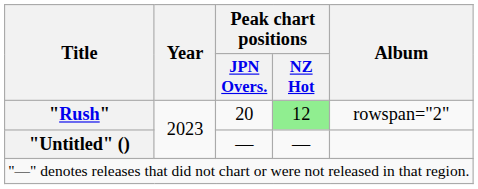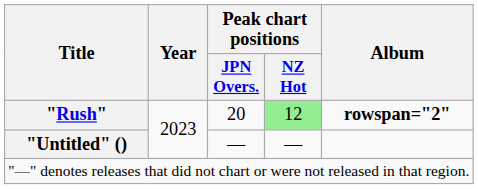(401, 114) normal -> (397, 114) bold
